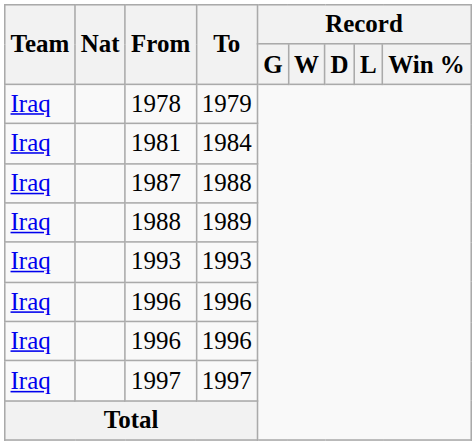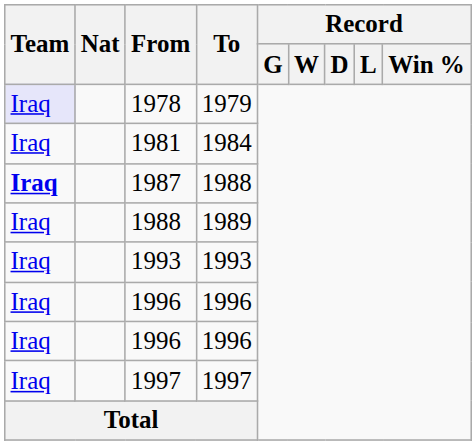(31, 103) no background -> (31, 103) lavender background
(31, 182) normal -> (34, 182) bold
